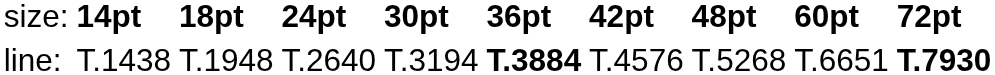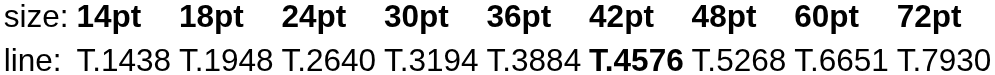(534, 60) bold -> (534, 60) normal
(636, 60) normal -> (636, 60) bold
(944, 60) bold -> (944, 60) normal
